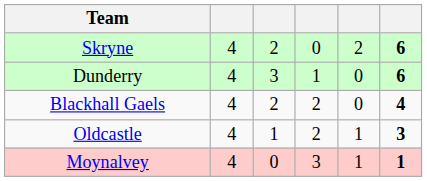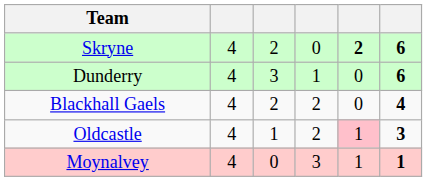(358, 47) normal -> (358, 47) bold
(358, 133) no background -> (358, 133) pink background
